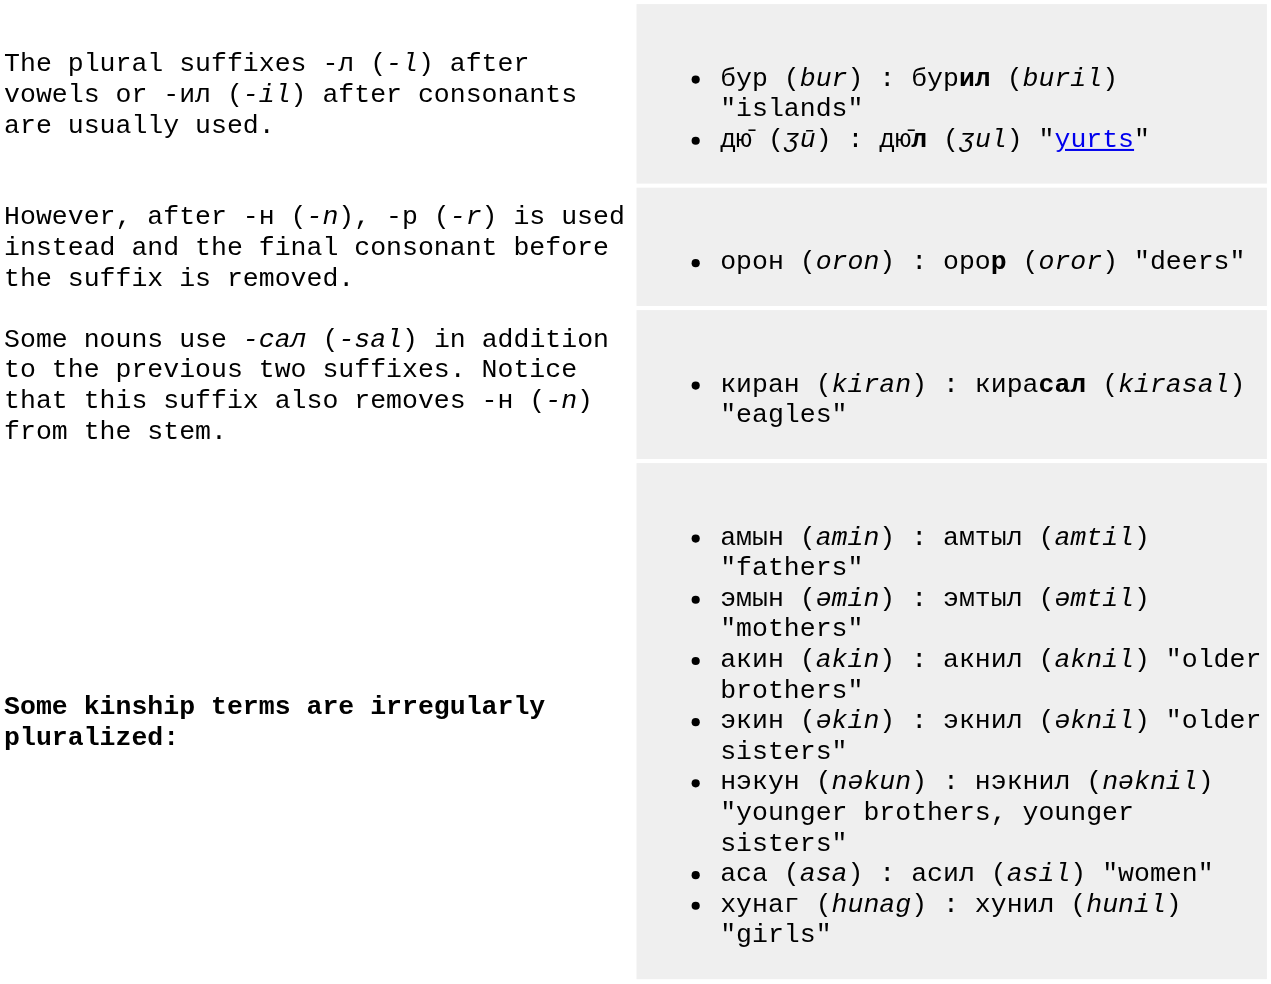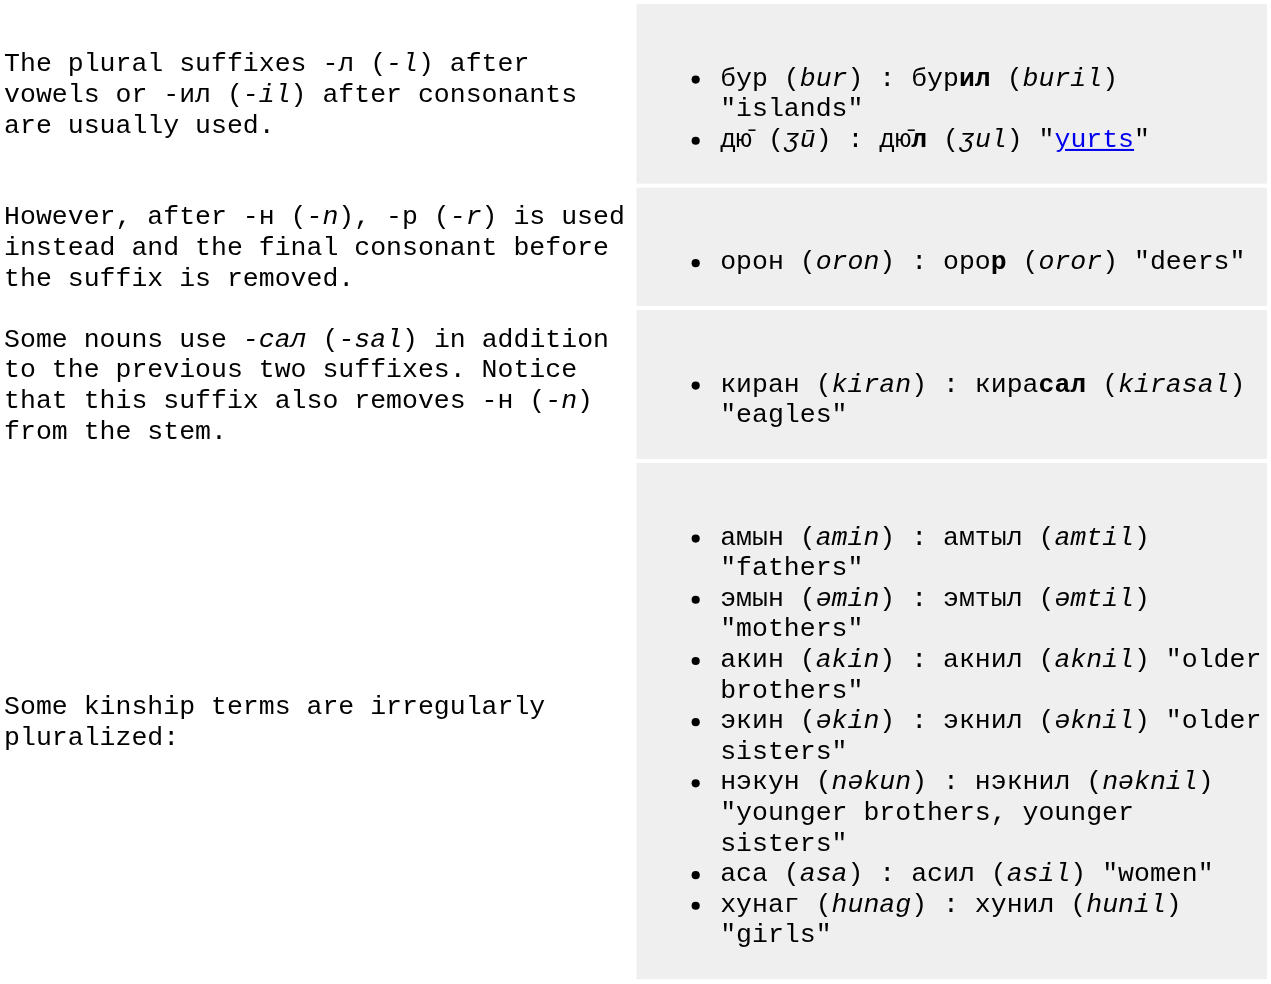(275, 721) bold -> (275, 721) normal
